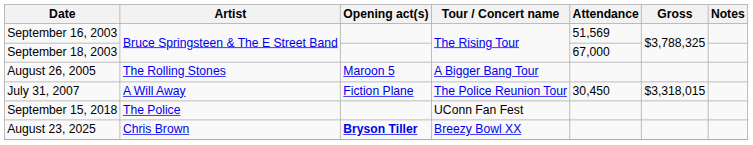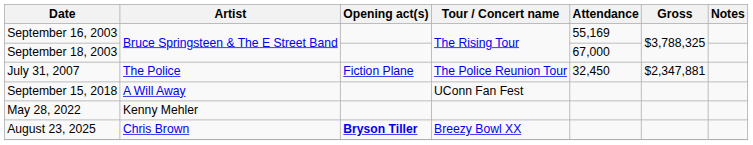(591, 33) 51,569 -> (591, 33) 55,169
- row: (51, 71)
(154, 91) A Will Away -> (152, 71) The Police
(591, 91) 30,450 -> (591, 71) 32,450
(675, 91) $3,318,015 -> (675, 71) $2,347,881
(152, 110) The Police -> (154, 91) A Will Away
+ row: (44, 110)
